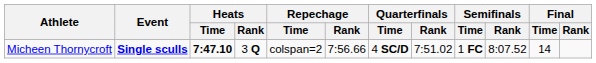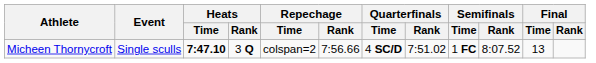(152, 49) bold -> (149, 49) normal
(545, 49) 14 -> (538, 49) 13
